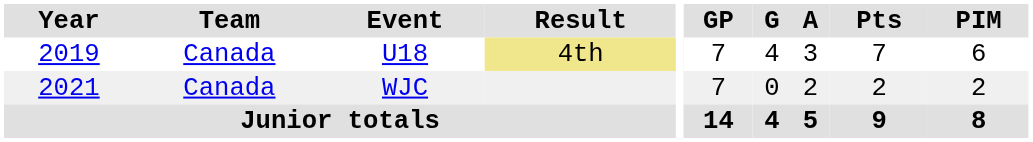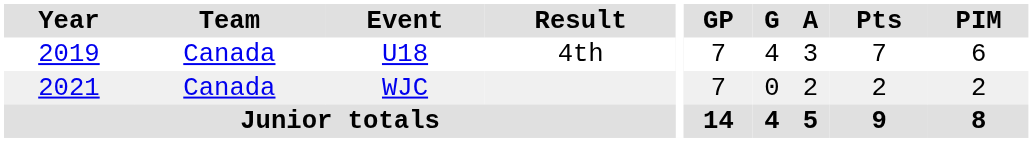(581, 54) khaki background -> (581, 54) no background
